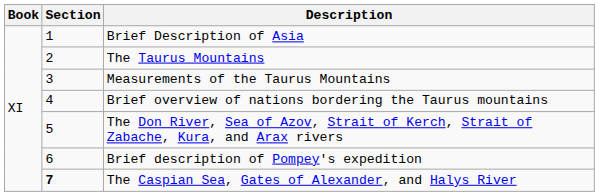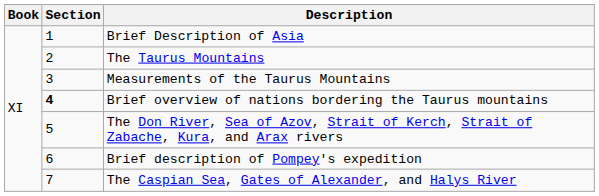(49, 101) normal -> (49, 101) bold
(49, 180) bold -> (49, 180) normal
